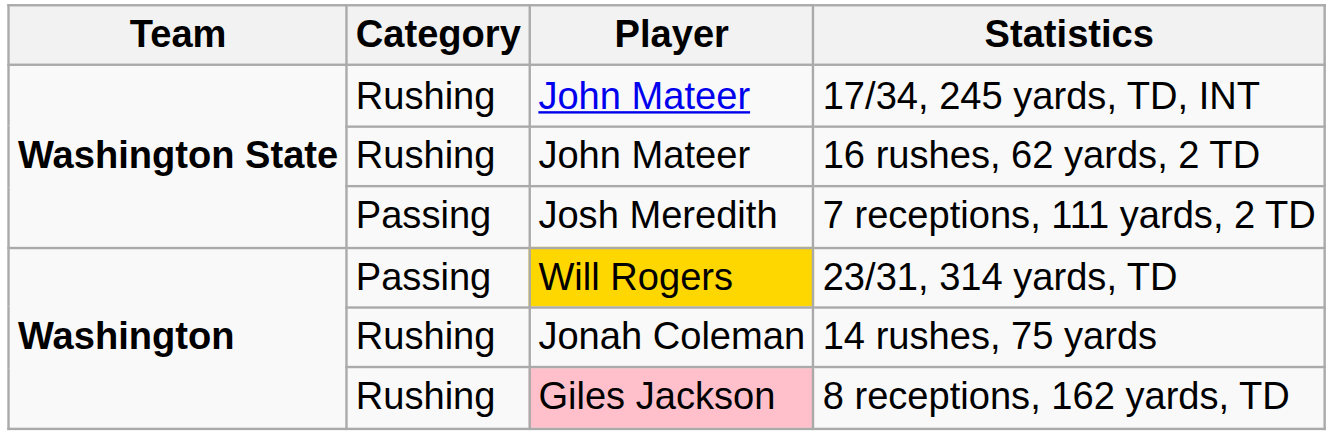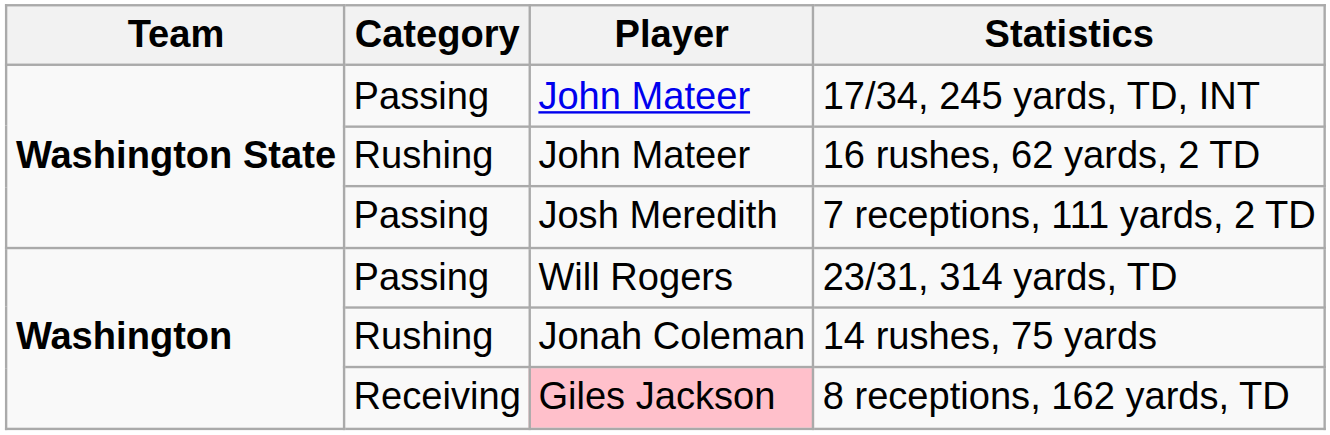(426, 95) Rushing -> (421, 95) Passing
(636, 276) gold background -> (636, 276) no background
(426, 397) Rushing -> (437, 397) Receiving
